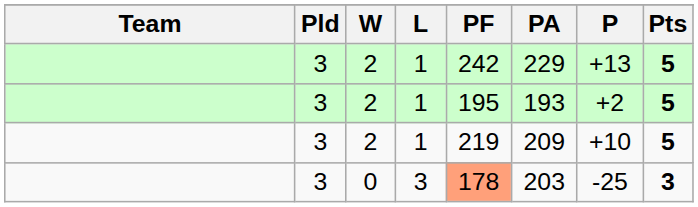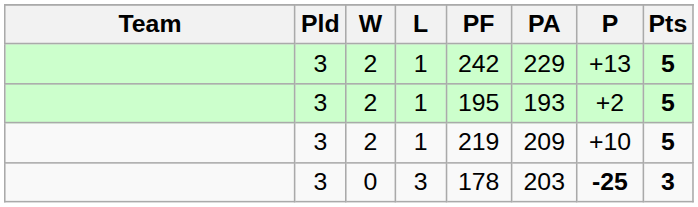(479, 181) lightsalmon background -> (479, 181) no background
(610, 181) normal -> (610, 181) bold
